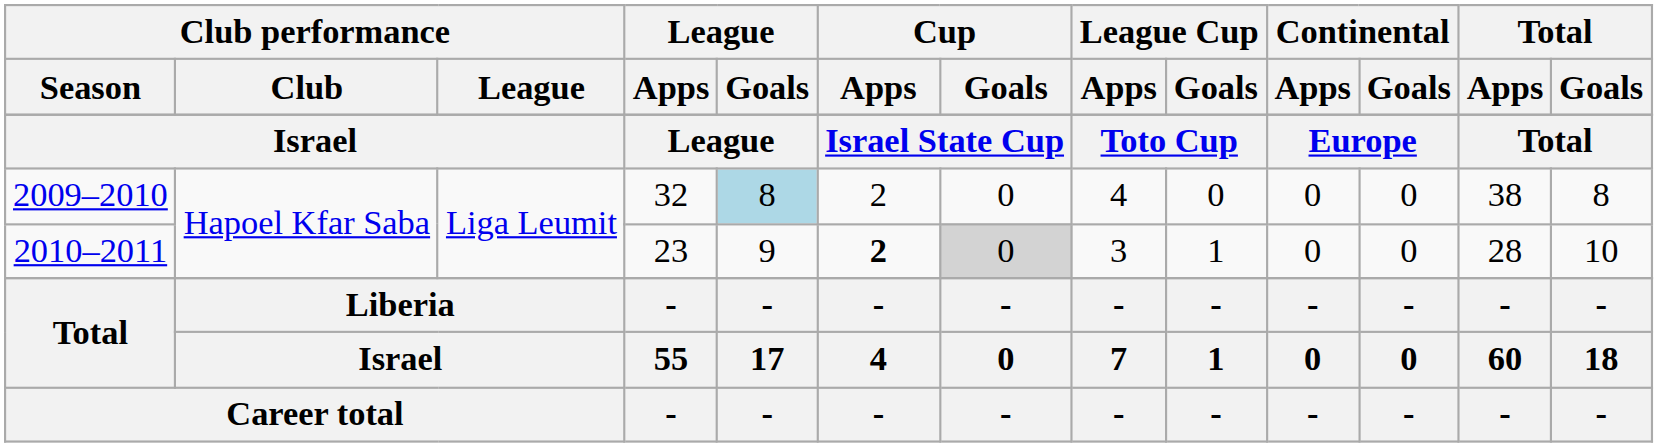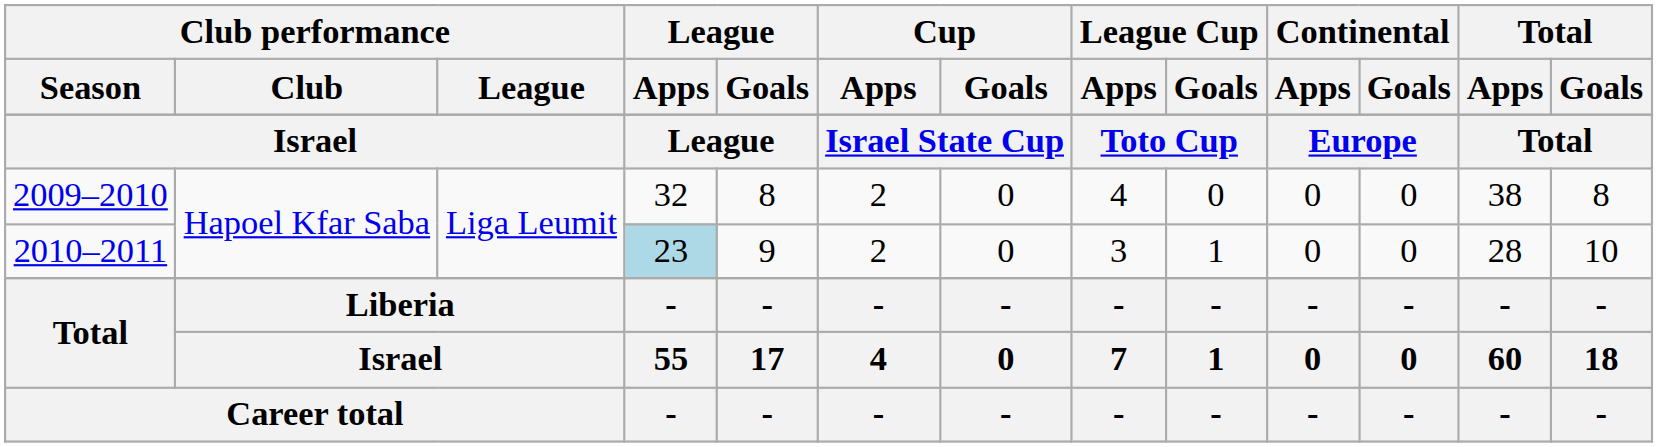(767, 195) lightblue background -> (767, 195) no background
(671, 250) no background -> (671, 250) lightblue background
(878, 250) bold -> (878, 250) normal
(1006, 250) lightgrey background -> (1006, 250) no background
